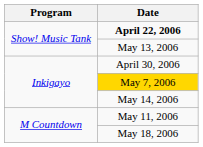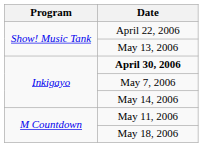(148, 30) bold -> (148, 30) normal
(148, 64) normal -> (148, 64) bold
(148, 82) gold background -> (148, 82) no background
